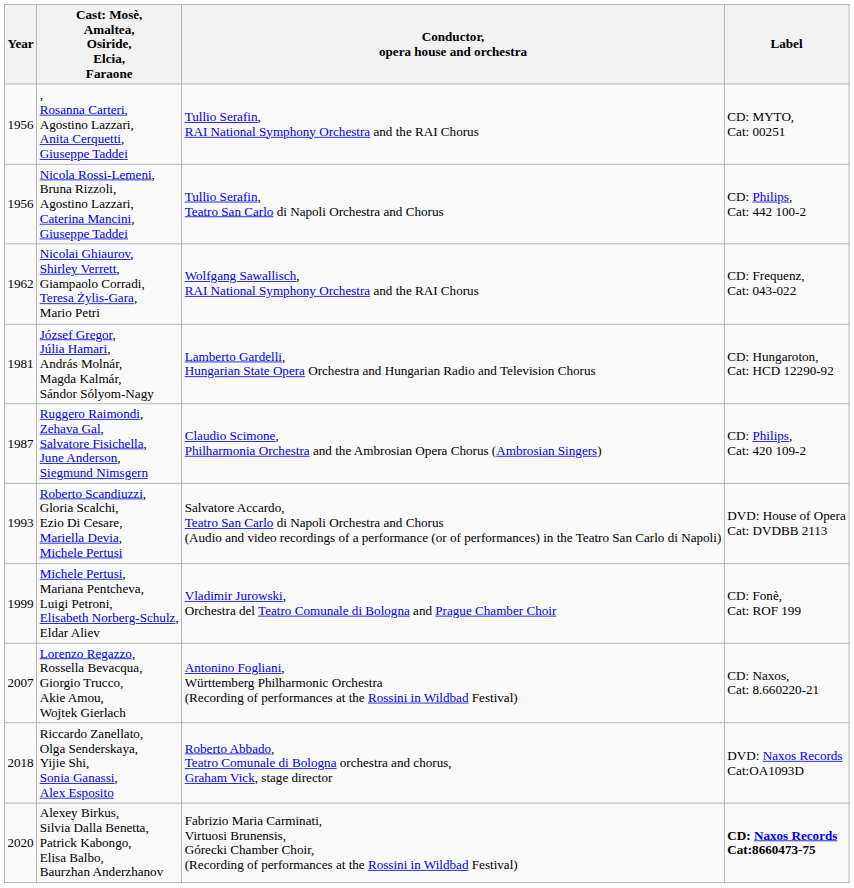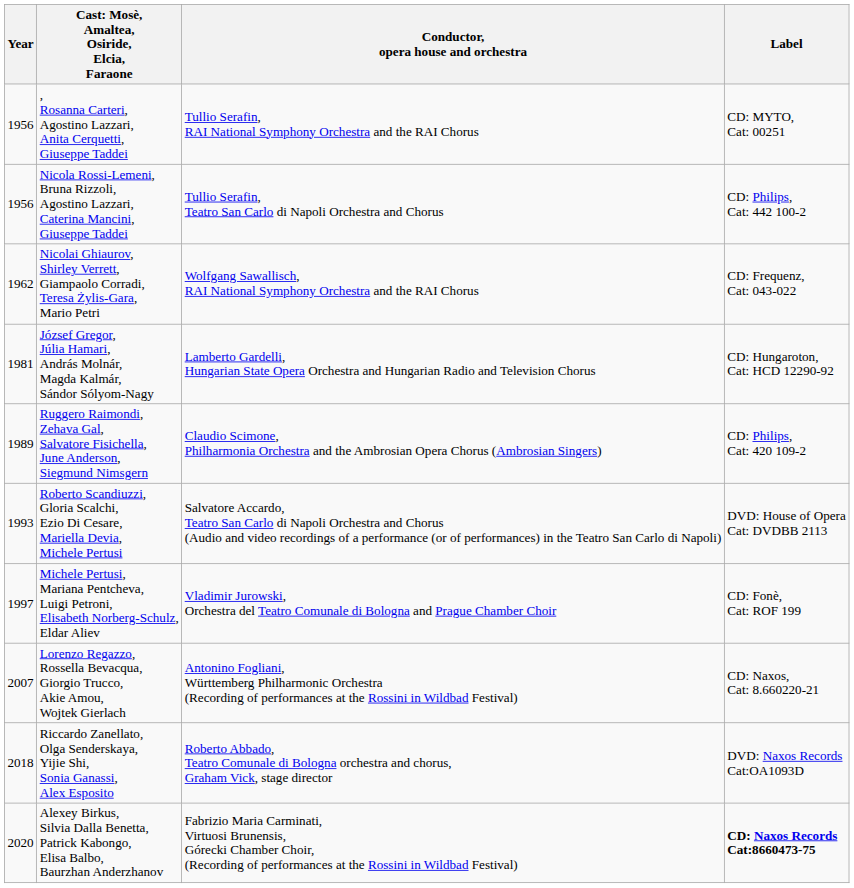(21, 443) 1987 -> (21, 443) 1989
(21, 603) 1999 -> (21, 603) 1997
